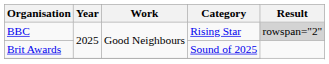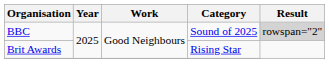(216, 31) Rising Star -> (224, 31) Sound of 2025
(224, 49) Sound of 2025 -> (216, 49) Rising Star
